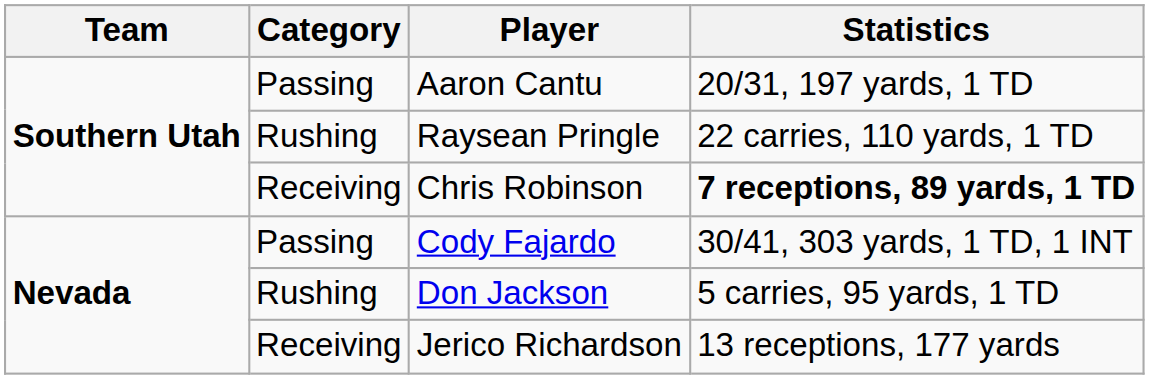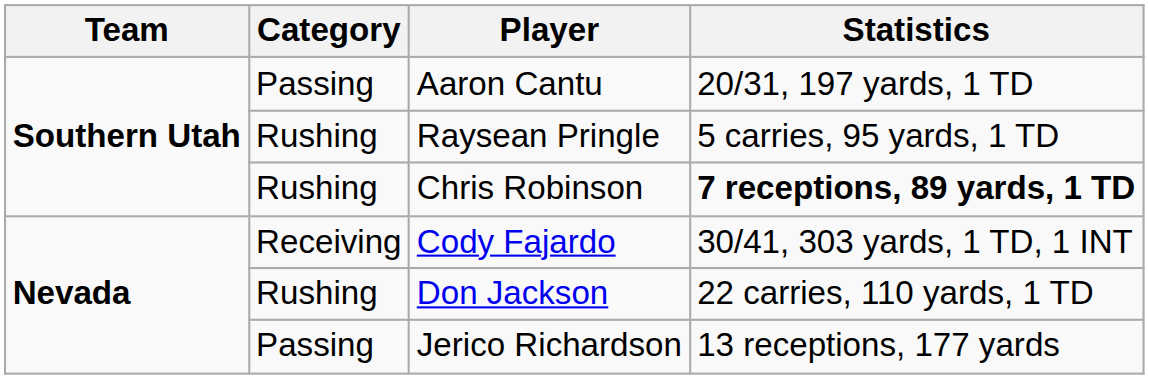(895, 135) 22 carries, 110 yards, 1 TD -> (878, 135) 5 carries, 95 yards, 1 TD
(329, 188) Receiving -> (317, 188) Rushing
(315, 240) Passing -> (329, 240) Receiving
(878, 293) 5 carries, 95 yards, 1 TD -> (895, 293) 22 carries, 110 yards, 1 TD
(329, 346) Receiving -> (315, 346) Passing
